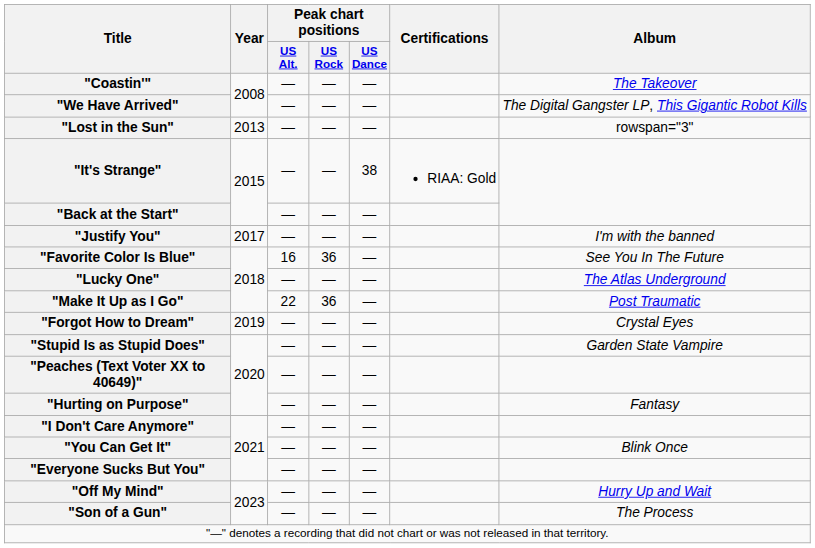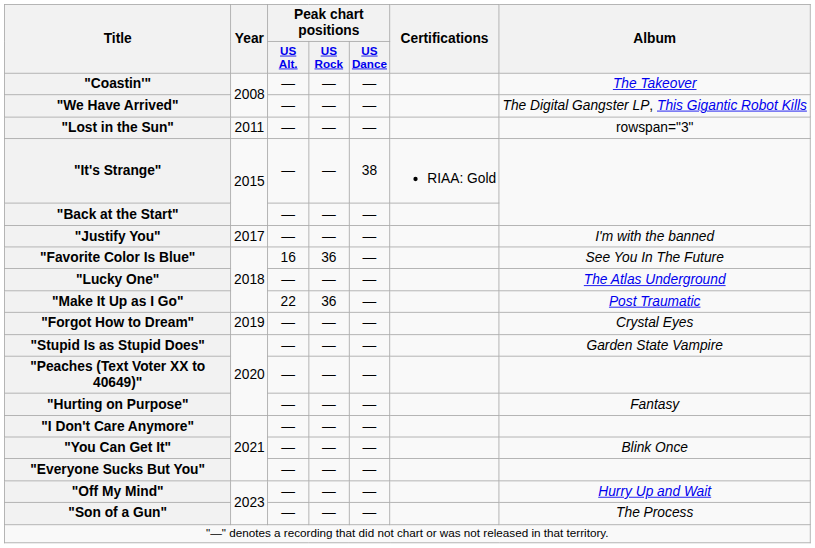(249, 127) 2013 -> (249, 127) 2011
